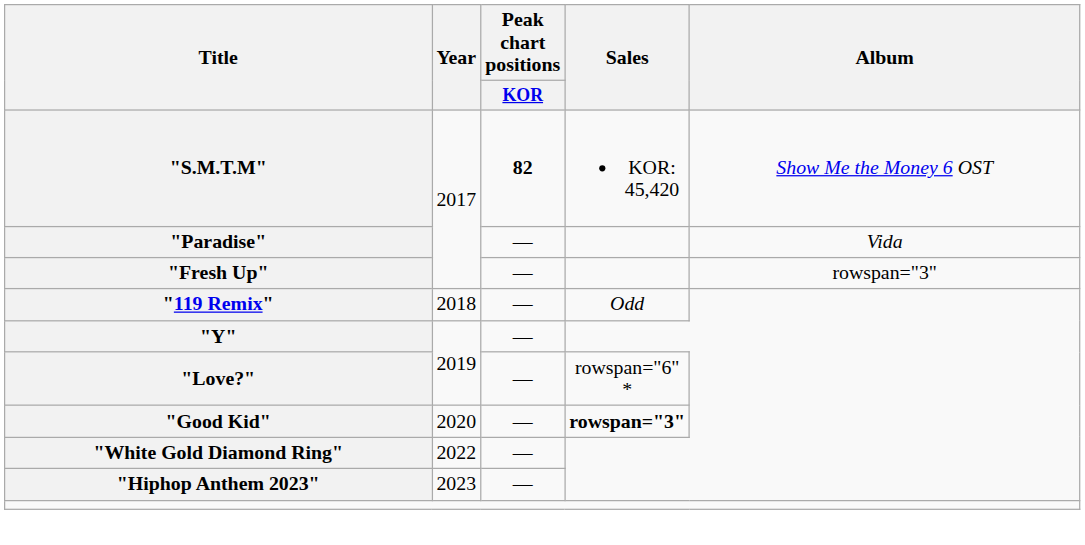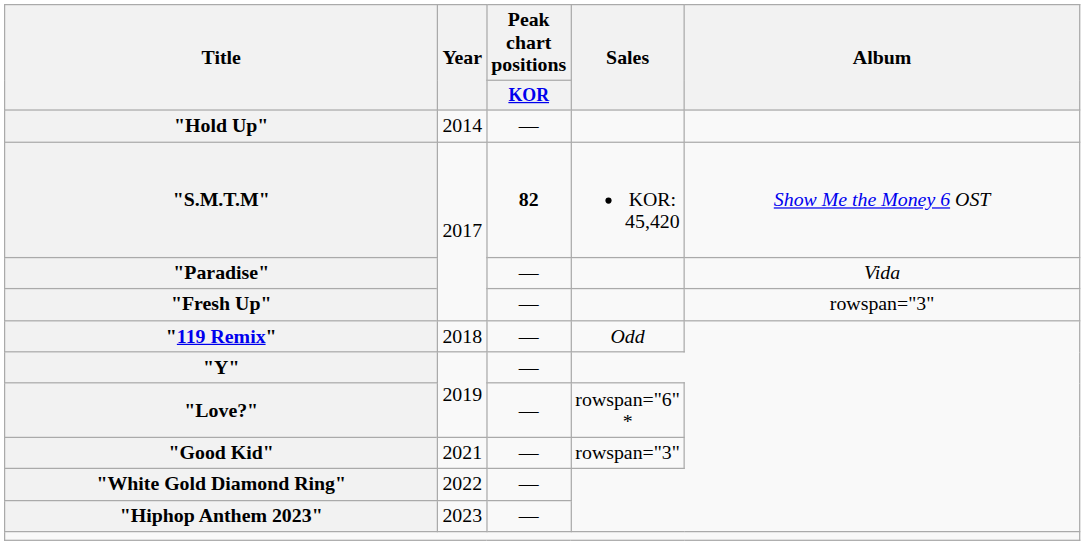+ row: (221, 125)
(456, 421) 2020 -> (462, 452) 2021
(627, 421) bold -> (628, 452) normal
